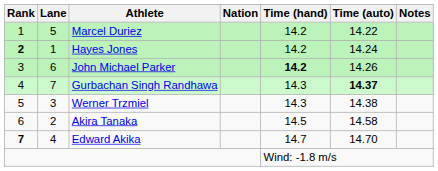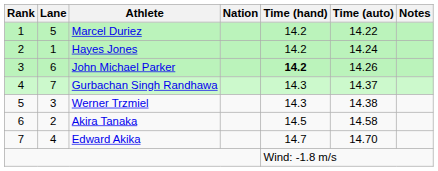(21, 49) bold -> (21, 49) normal
(363, 85) bold -> (363, 85) normal
(21, 139) bold -> (21, 139) normal
